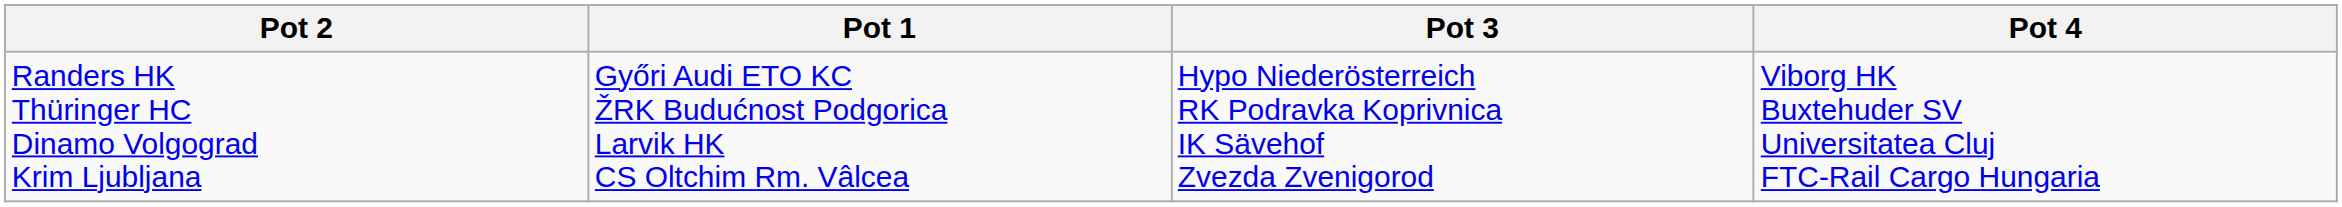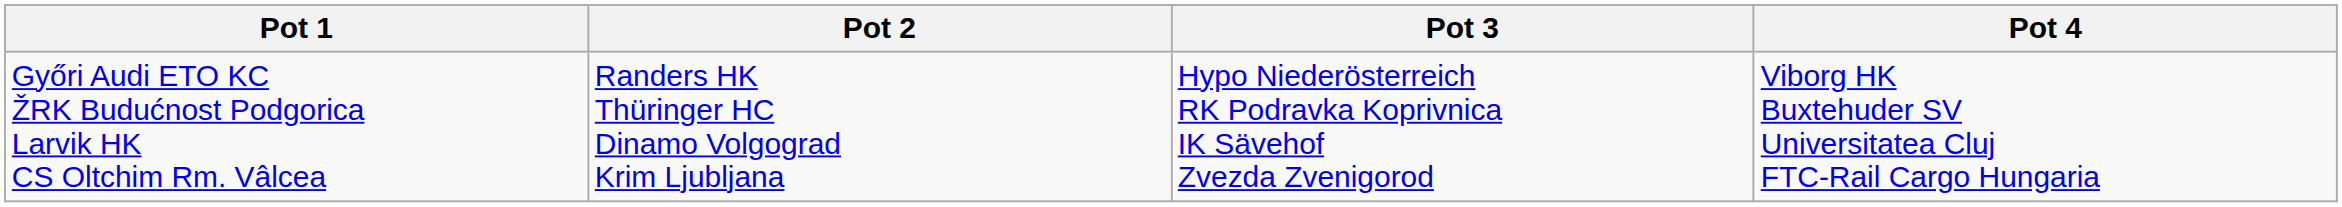columns swapped: (879, 28) <-> (296, 28)
